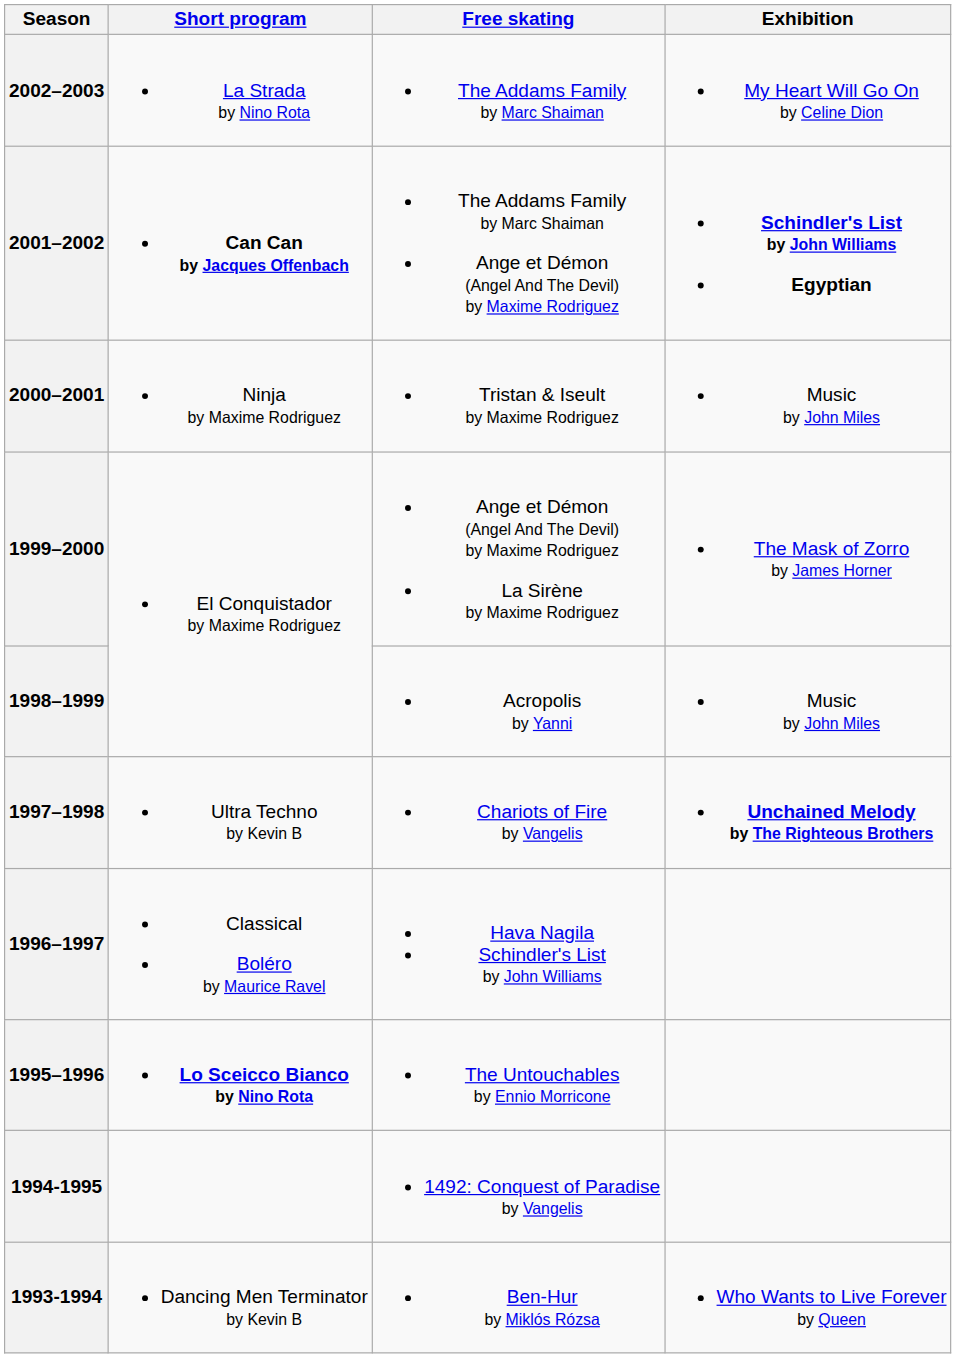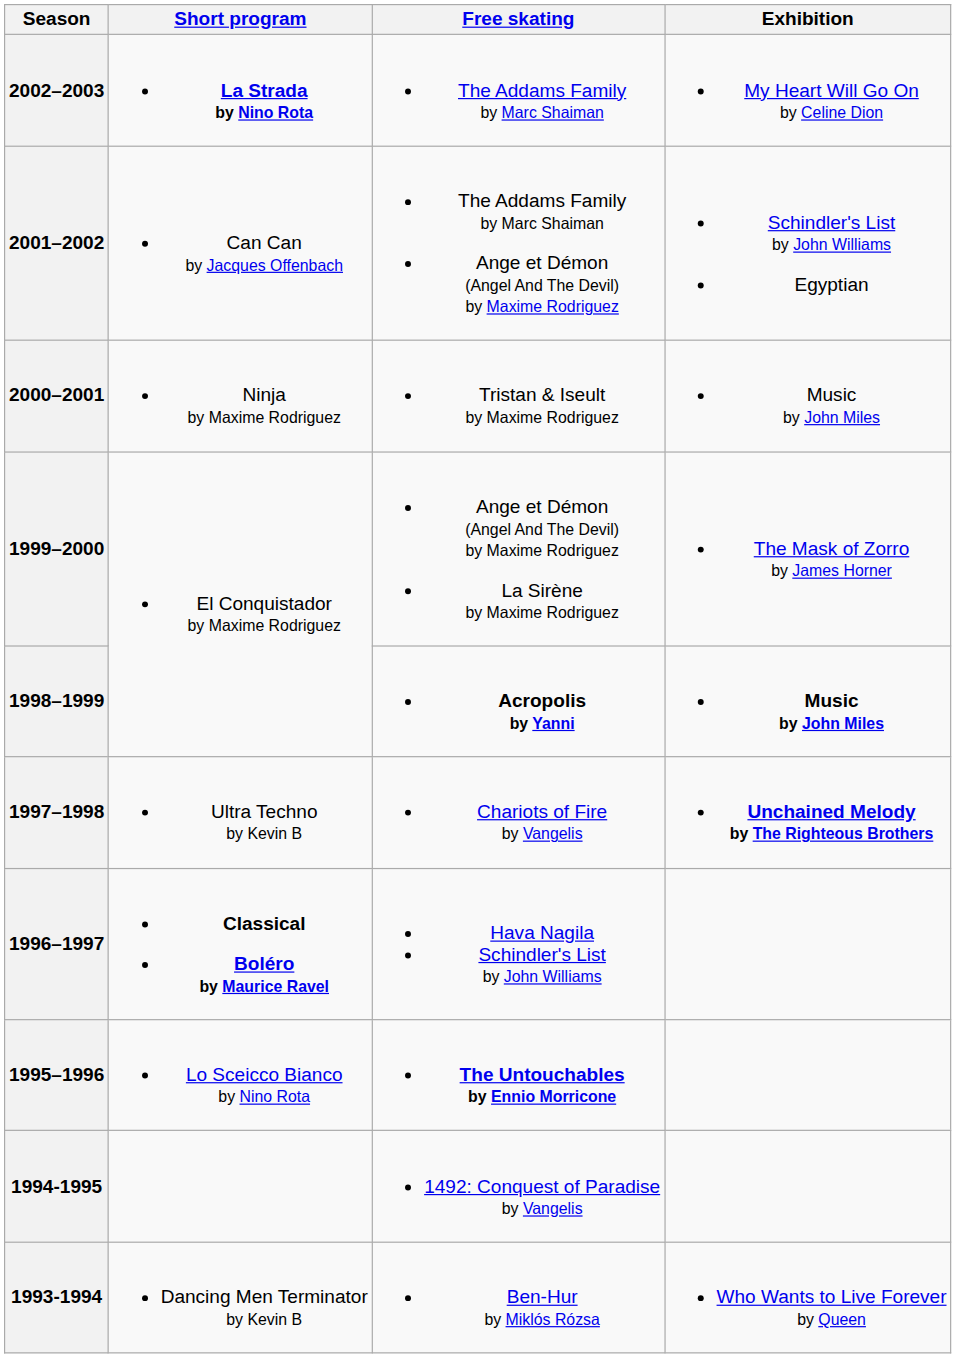(240, 101) normal -> (240, 101) bold
(240, 254) bold -> (240, 254) normal
(808, 254) bold -> (808, 254) normal
(518, 712) normal -> (518, 712) bold
(808, 712) normal -> (808, 712) bold
(240, 955) normal -> (240, 955) bold
(240, 1086) bold -> (240, 1086) normal
(518, 1086) normal -> (518, 1086) bold
